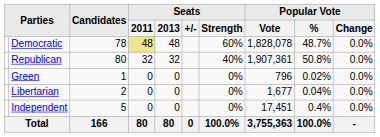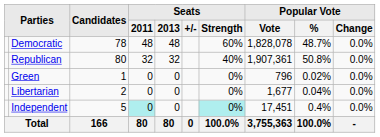(147, 44) khaki background -> (147, 44) no background
(150, 108) no background -> (150, 108) paleturquoise background
(235, 108) no background -> (235, 108) paleturquoise background
